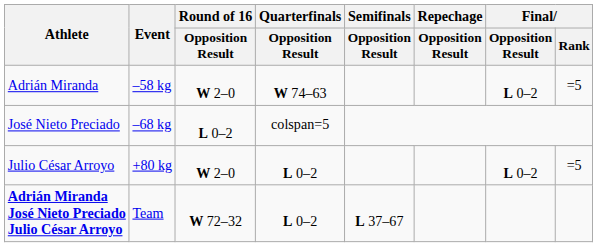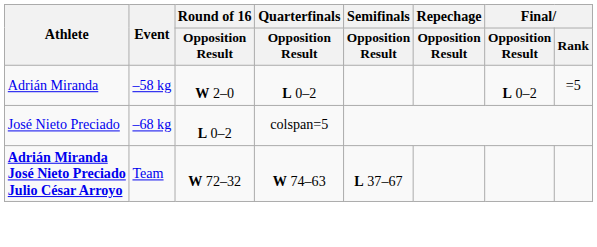(300, 94) W 74–63 -> (299, 94) L 0–2
- row: (61, 165)
(300, 222) L 0–2 -> (299, 182) W 74–63
